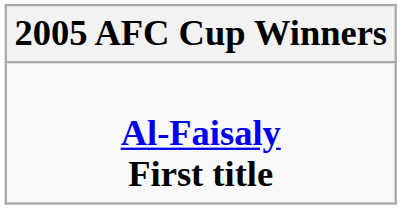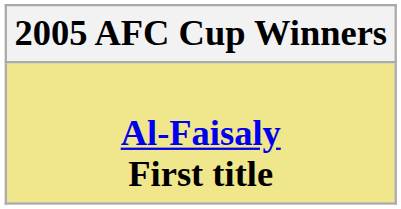(201, 152) no background -> (201, 152) khaki background
